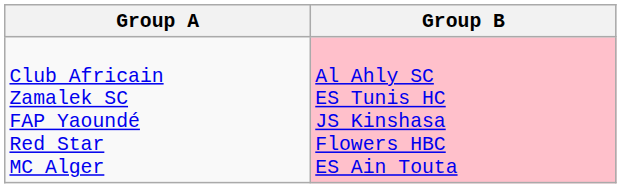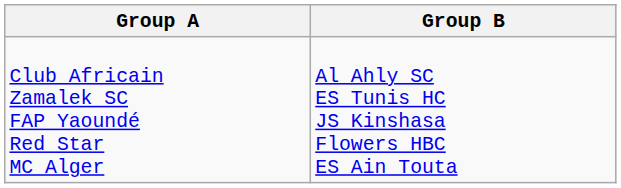(386, 121) pink background -> (386, 121) no background
